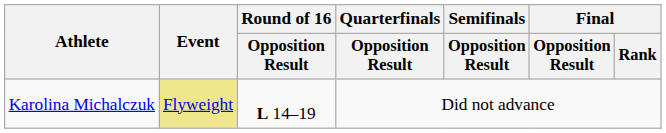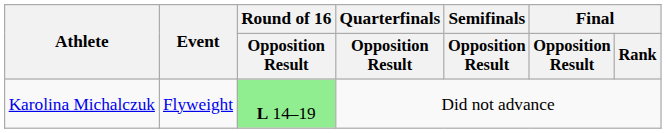(198, 104) khaki background -> (198, 104) no background
(286, 114) no background -> (286, 114) lightgreen background
